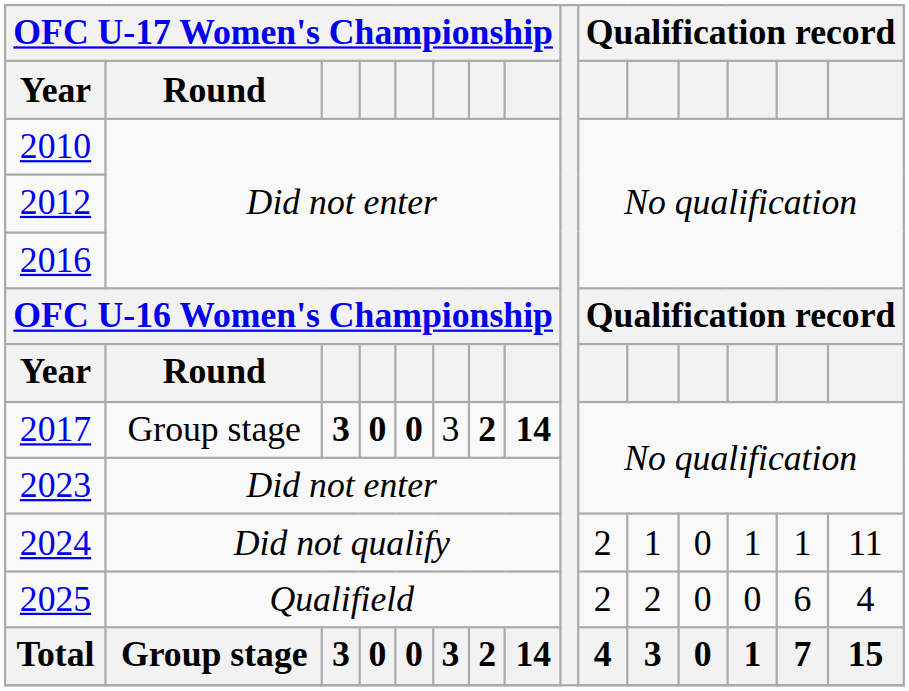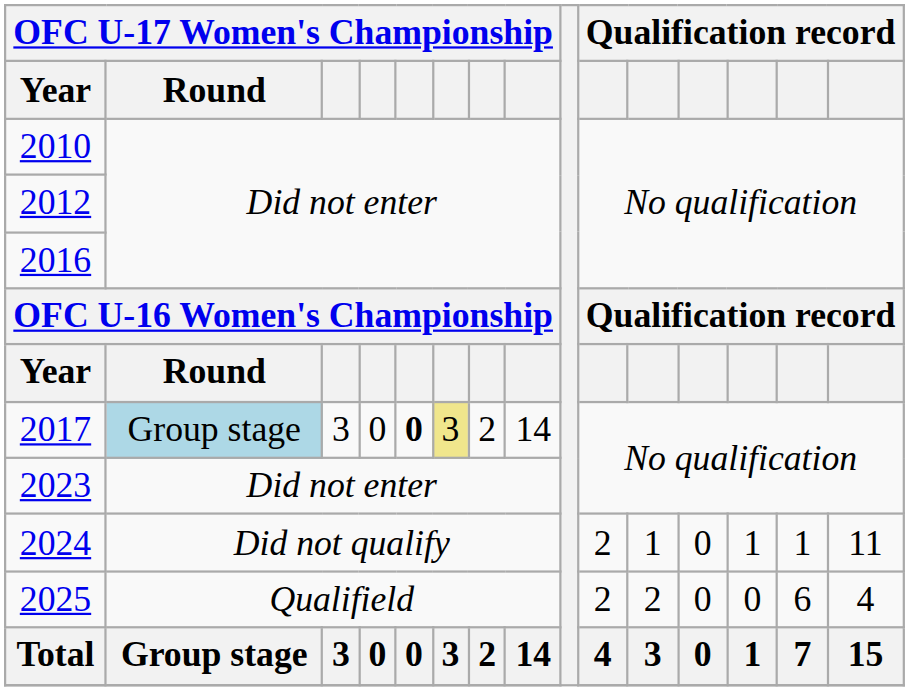(214, 428) no background -> (214, 428) lightblue background
(341, 428) bold -> (341, 428) normal
(377, 428) bold -> (377, 428) normal
(451, 428) no background -> (451, 428) khaki background
(487, 428) bold -> (487, 428) normal
(533, 428) bold -> (533, 428) normal
